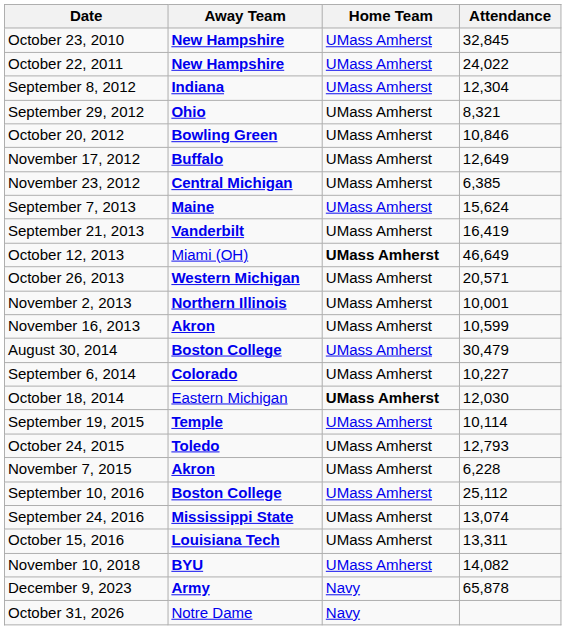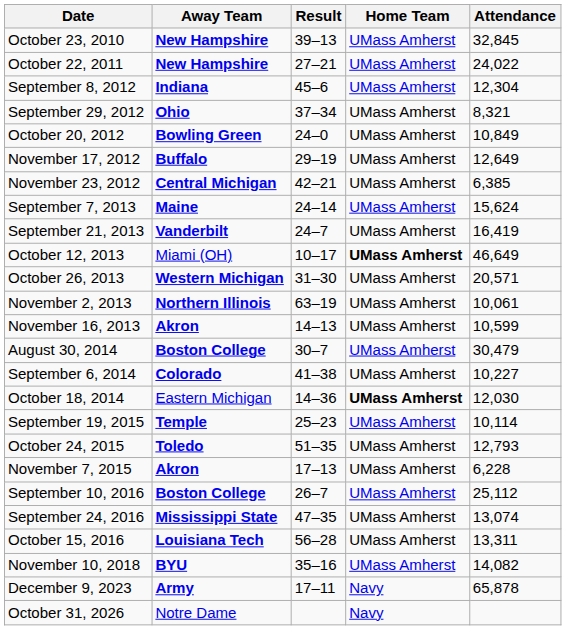+ column: (318, 16)
(486, 135) 10,846 -> (496, 135) 10,849
(486, 302) 10,001 -> (496, 302) 10,061
